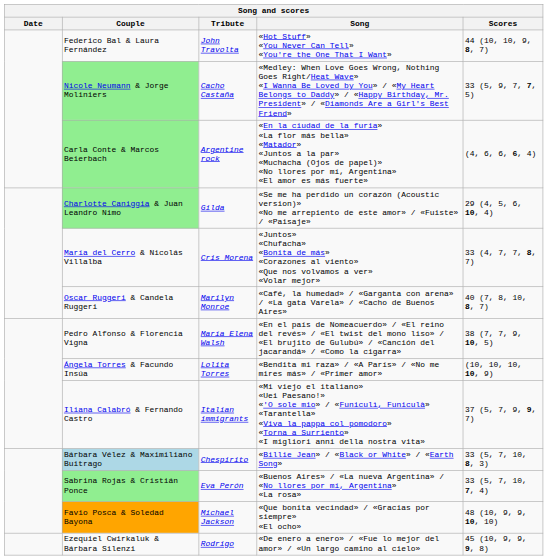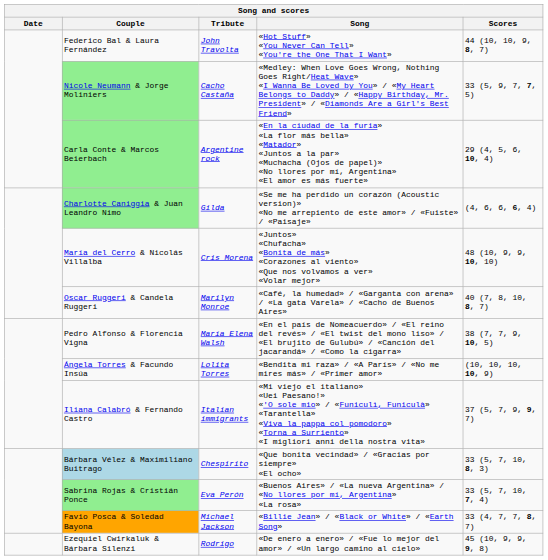(501, 154) (4, 6, 6, 6, 4) -> (493, 154) 29 (4, 5, 6, 10, 4)
(493, 208) 29 (4, 5, 6, 10, 4) -> (501, 208) (4, 6, 6, 6, 4)
(501, 258) 33 (4, 7, 7, 8, 7) -> (496, 258) 48 (10, 9, 9, 10, 10)
(356, 459) «Billie Jean» / «Black or White» / «Earth Song» -> (344, 464) «Que bonita vecindad» / «Gracias por siempre» «El ocho»
(344, 517) «Que bonita vecindad» / «Gracias por siempre» «El ocho» -> (356, 522) «Billie Jean» / «Black or White» / «Earth Song»
(496, 517) 48 (10, 9, 9, 10, 10) -> (501, 522) 33 (4, 7, 7, 8, 7)
